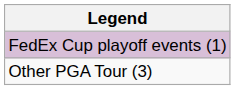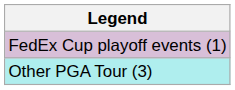(80, 72) no background -> (80, 72) paleturquoise background
